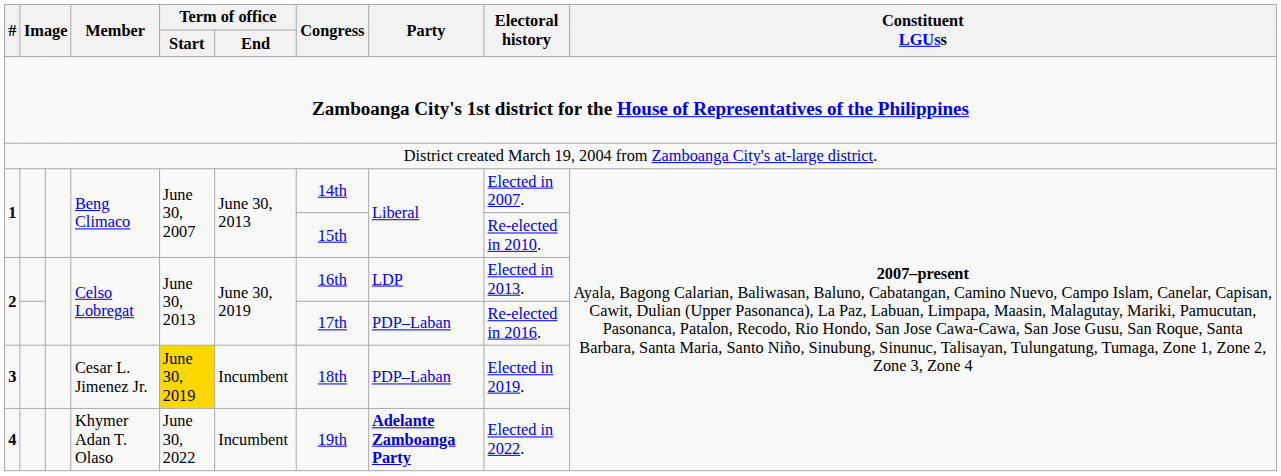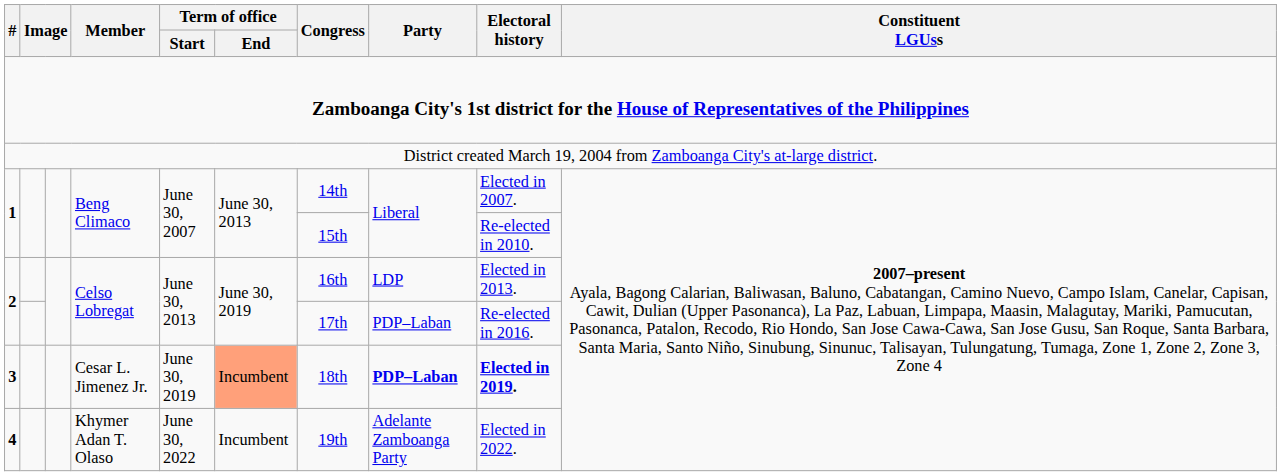(179, 376) gold background -> (179, 376) no background
(253, 376) no background -> (254, 376) lightsalmon background
(411, 376) normal -> (415, 376) bold
(520, 376) normal -> (515, 376) bold
(414, 439) bold -> (411, 439) normal
